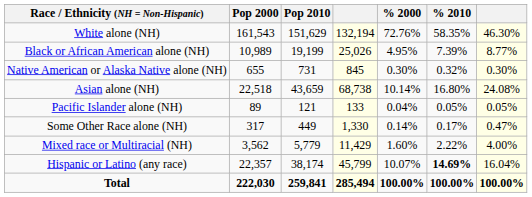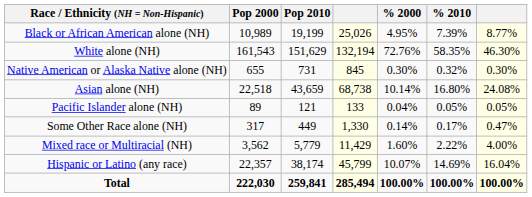rows swapped: (117, 32) <-> (117, 51)
(452, 164) bold -> (452, 164) normal
